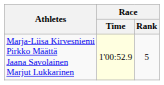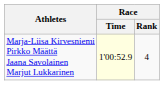(147, 57) 5 -> (147, 57) 4
